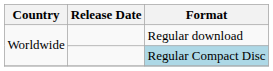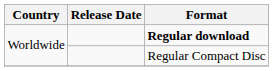(195, 35) normal -> (198, 35) bold
(207, 55) lightblue background -> (207, 55) no background
